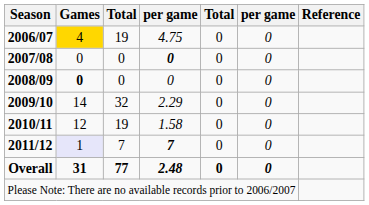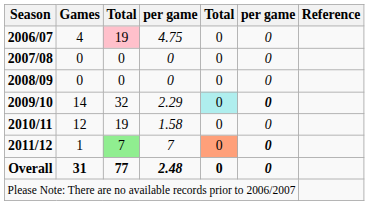(80, 37) gold background -> (80, 37) no background
(122, 37) no background -> (122, 37) pink background
(170, 59) bold -> (170, 59) normal
(80, 80) bold -> (80, 80) normal
(219, 102) no background -> (219, 102) paleturquoise background
(268, 102) normal -> (268, 102) bold
(80, 146) lavender background -> (80, 146) no background
(122, 146) no background -> (122, 146) lightgreen background
(170, 146) bold -> (170, 146) normal
(219, 146) no background -> (219, 146) lightsalmon background
(268, 146) normal -> (268, 146) bold
